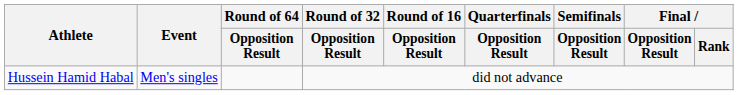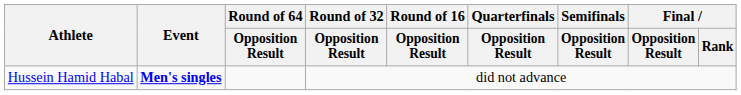(179, 78) normal -> (181, 78) bold
